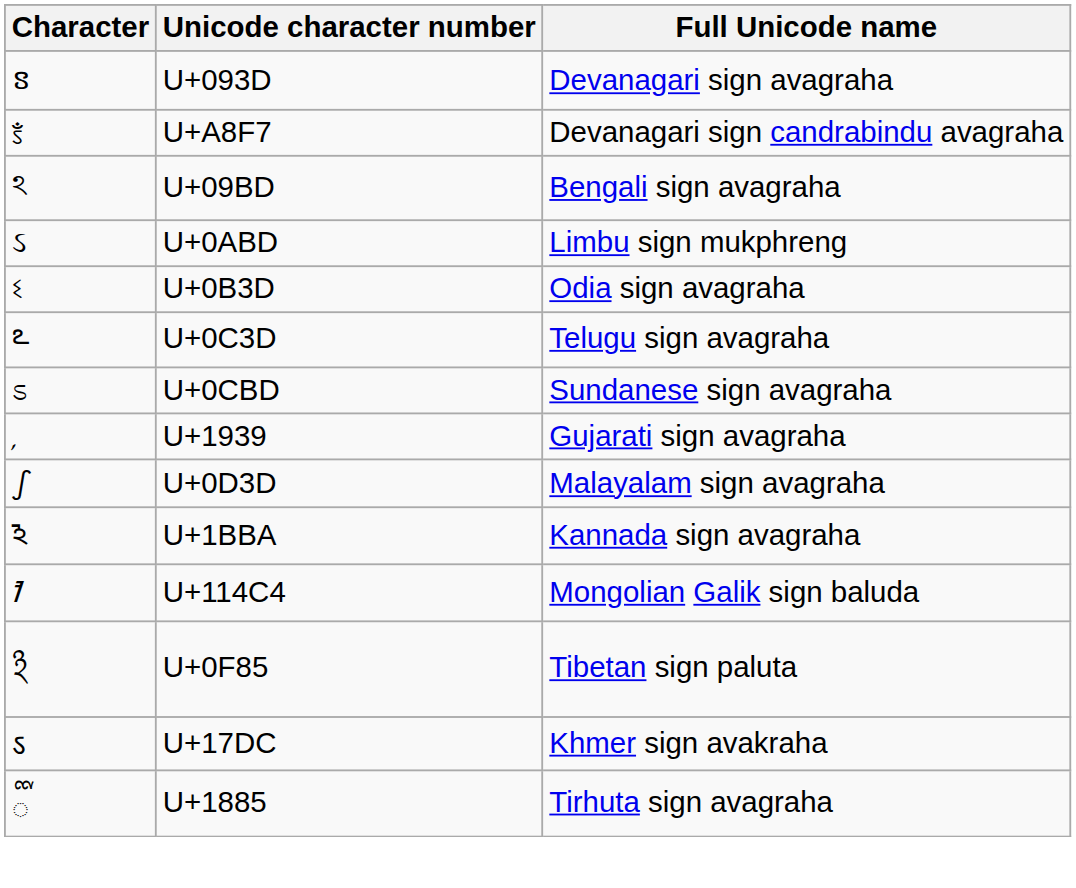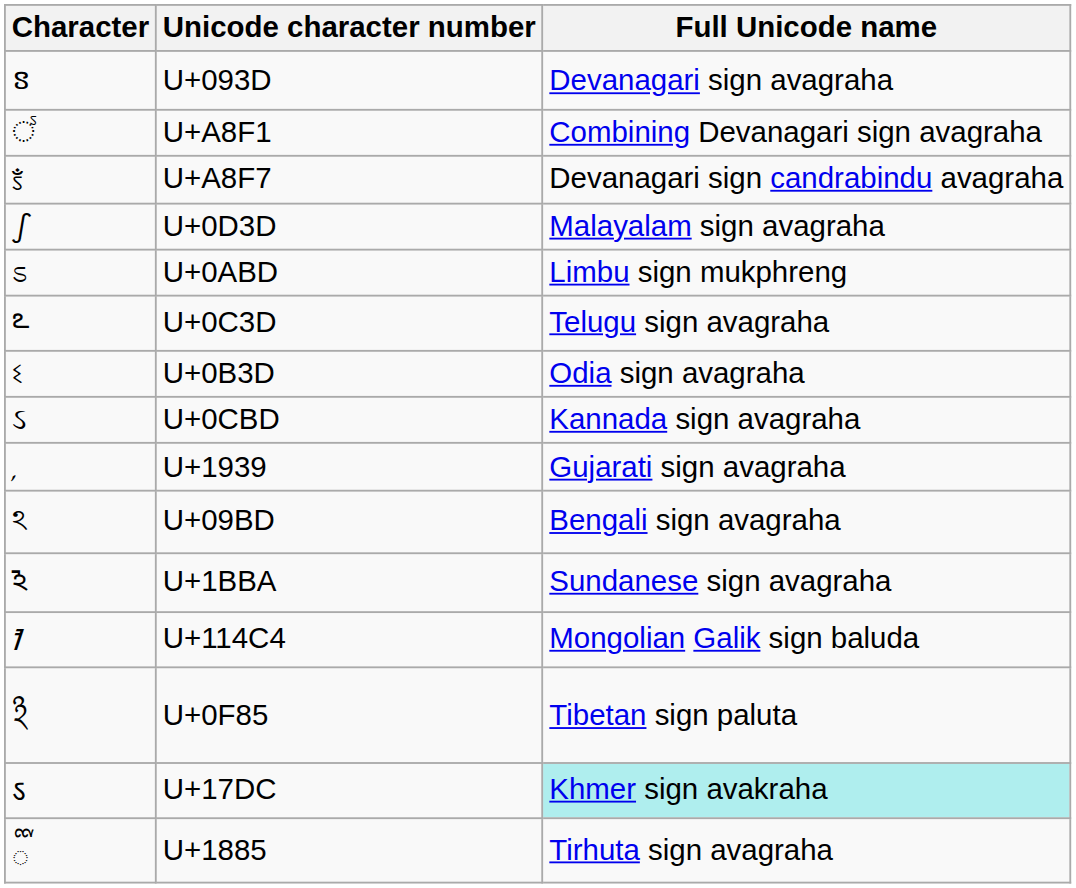+ row: (217, 132)
rows swapped: (219, 187) <-> (220, 483)
(19, 242) ઽ -> (19, 272) ಽ
rows swapped: (219, 288) <-> (220, 339)
(19, 389) ಽ -> (19, 419) ઽ
(720, 389) Sundanese sign avagraha -> (705, 419) Kannada sign avagraha
(705, 535) Kannada sign avagraha -> (720, 581) Sundanese sign avagraha
(688, 743) no background -> (688, 790) paleturquoise background
